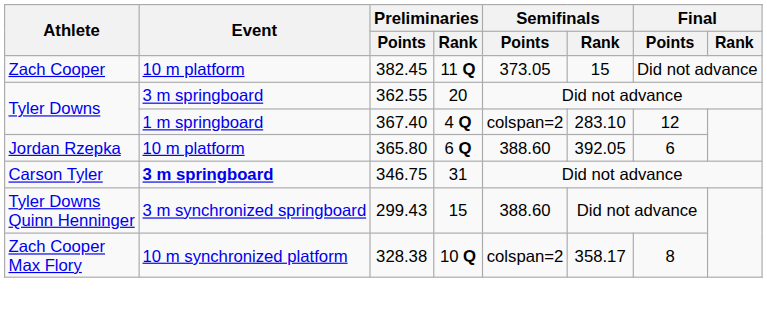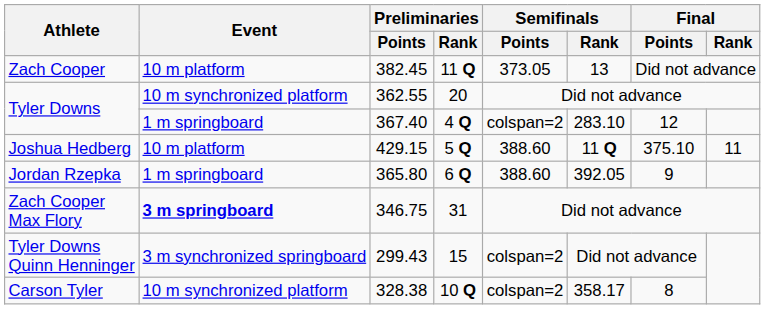(600, 69) 15 -> (599, 69) 13
(203, 96) 3 m springboard -> (245, 96) 10 m synchronized platform
+ row: (402, 149)
(194, 149) 10 m platform -> (203, 175) 1 m springboard
(670, 149) 6 -> (669, 175) 9
(56, 175) Carson Tyler -> (57, 211) Zach Cooper Max Flory
(525, 211) 388.60 -> (525, 256) colspan=2
(57, 256) Zach Cooper Max Flory -> (56, 291) Carson Tyler
